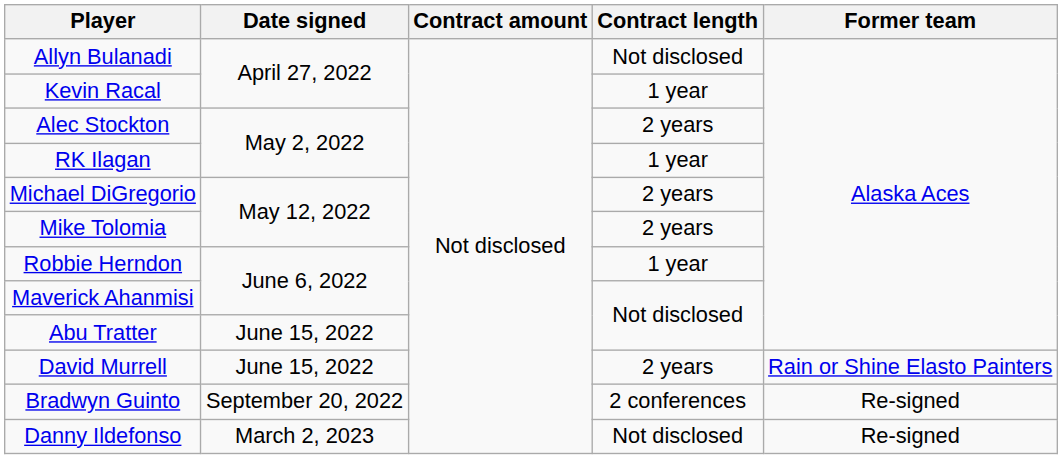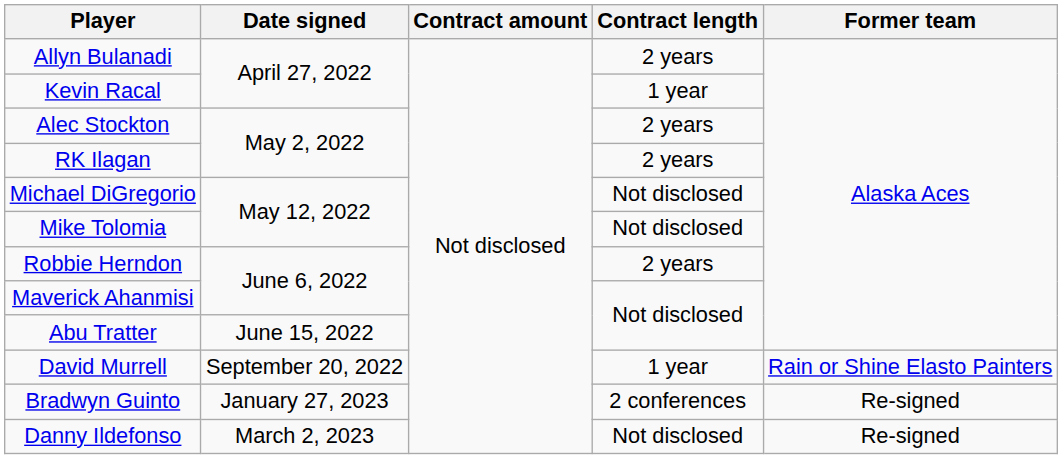(678, 56) Not disclosed -> (678, 56) 2 years
(678, 159) 1 year -> (678, 159) 2 years
(678, 194) 2 years -> (678, 194) Not disclosed
(678, 228) 2 years -> (678, 228) Not disclosed
(678, 263) 1 year -> (678, 263) 2 years
(305, 366) June 15, 2022 -> (305, 366) September 20, 2022
(678, 366) 2 years -> (678, 366) 1 year
(305, 401) September 20, 2022 -> (305, 401) January 27, 2023
